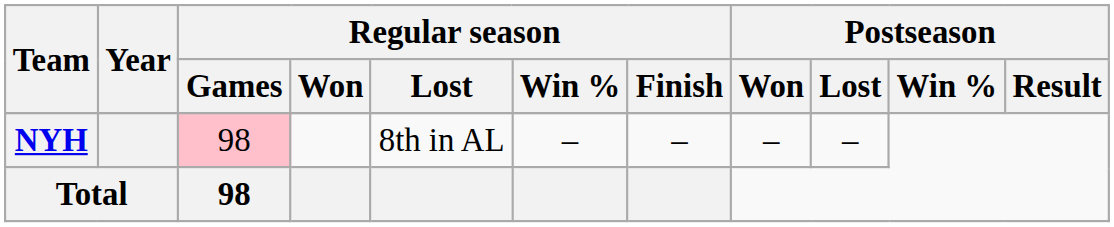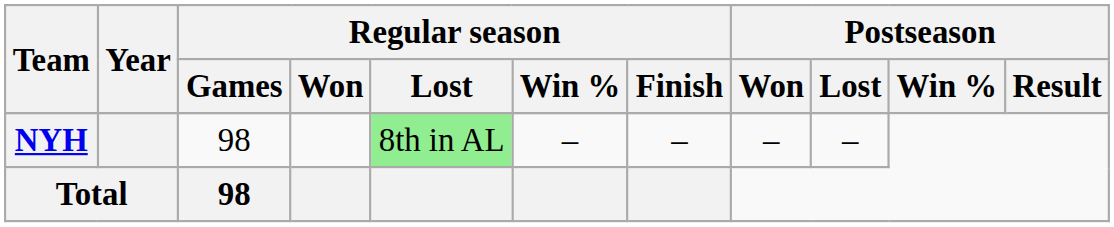(234, 140) pink background -> (234, 140) no background
(442, 140) no background -> (442, 140) lightgreen background
